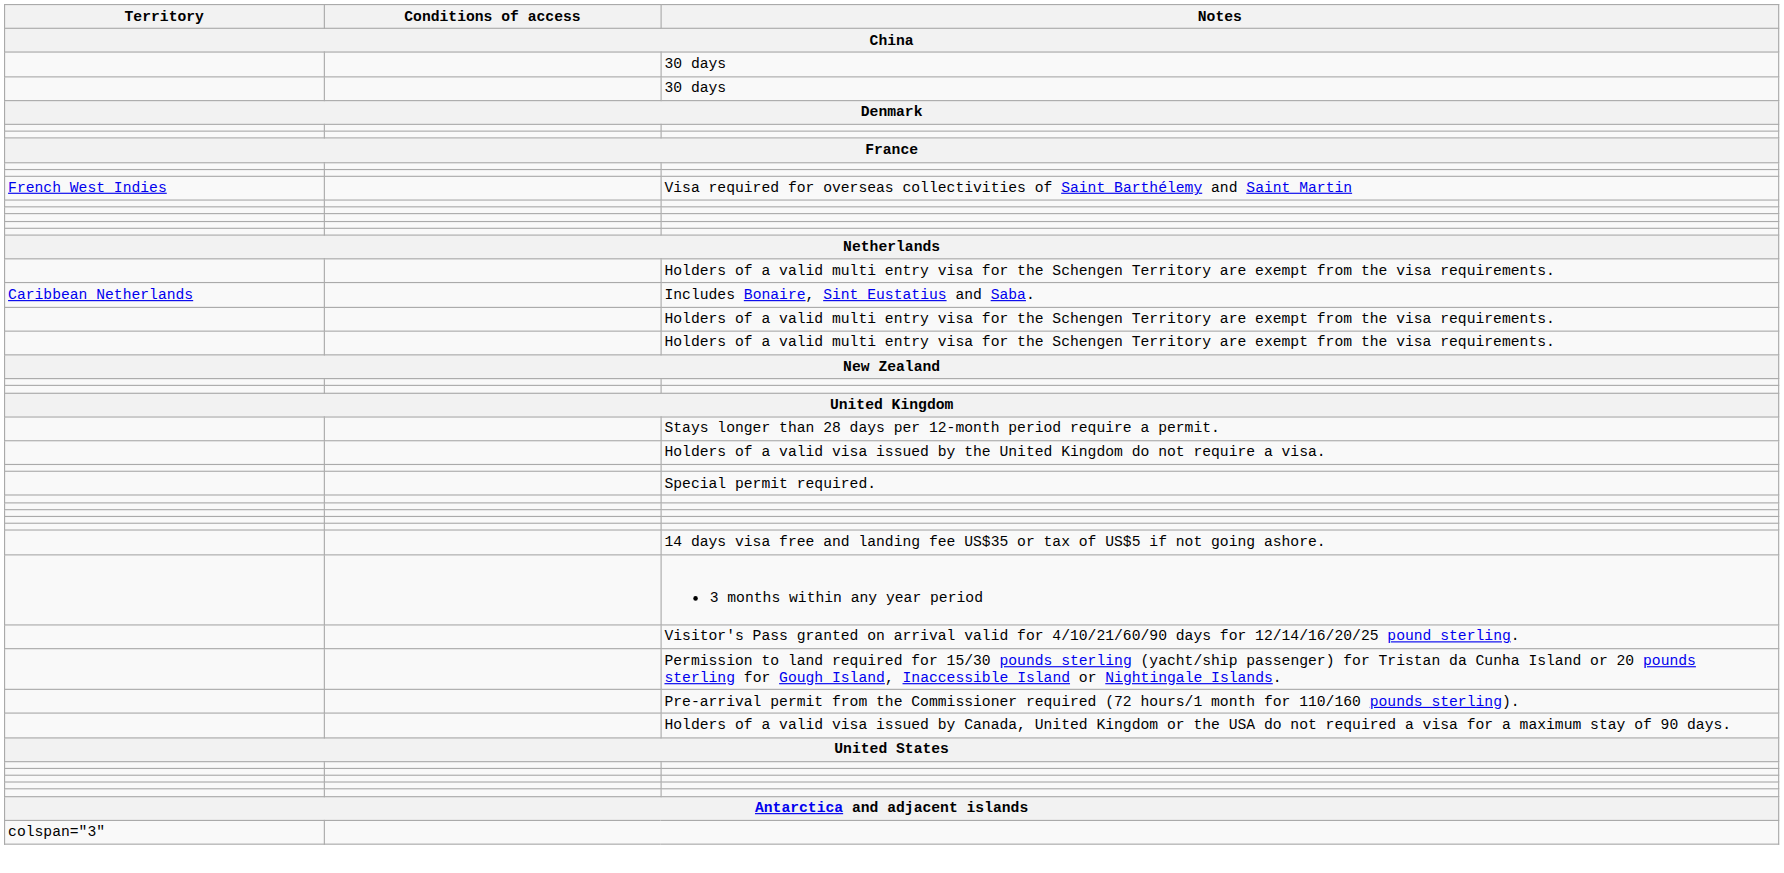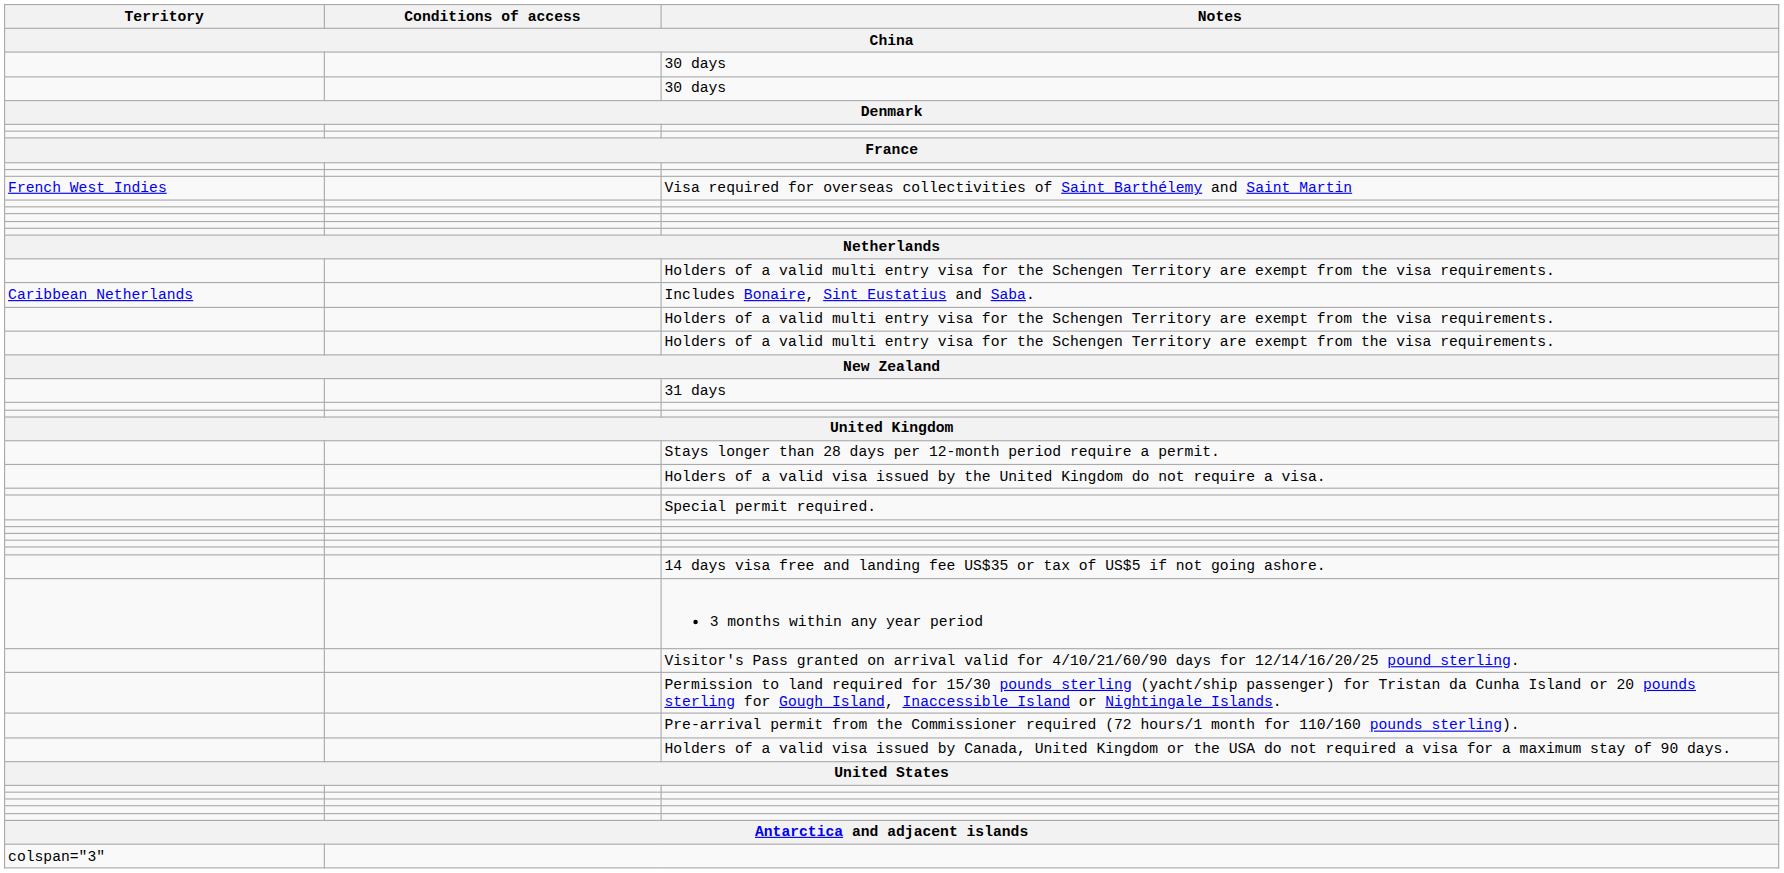+ row: (164, 391)
